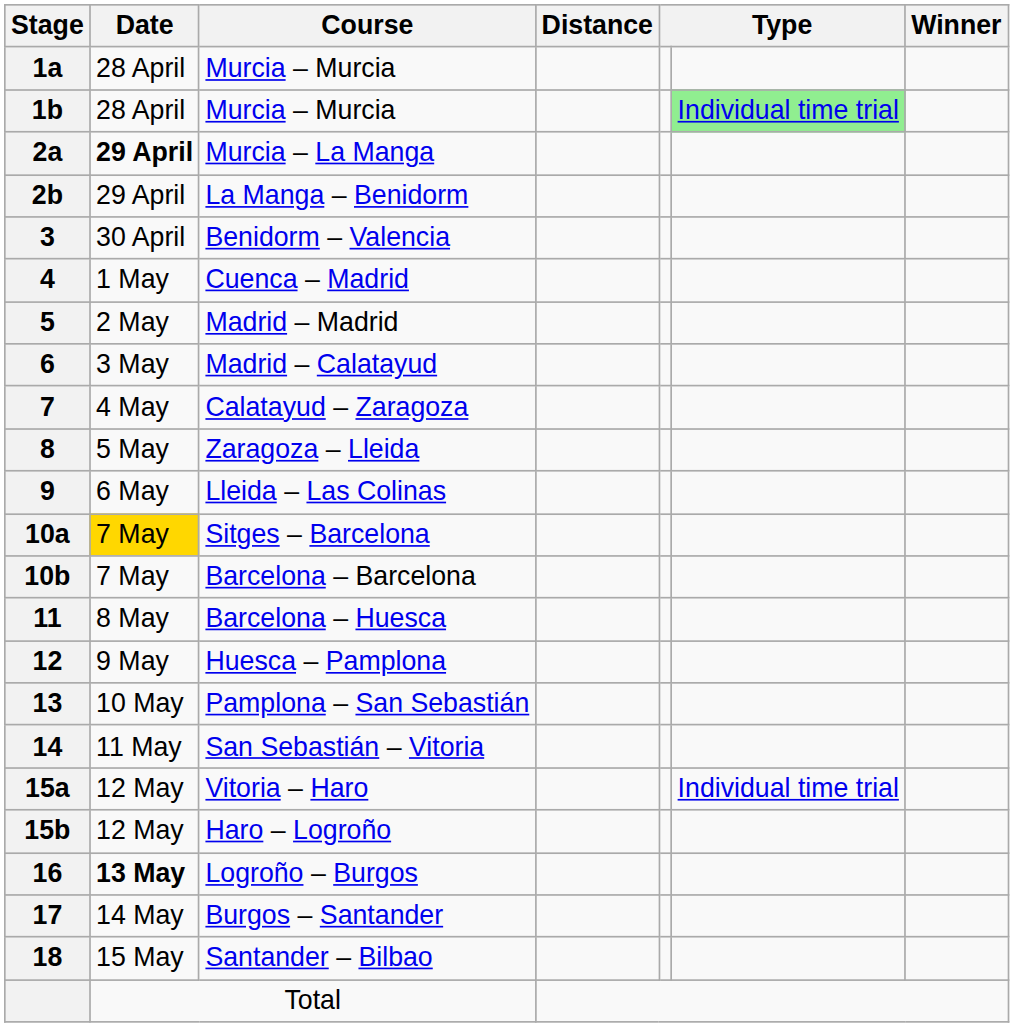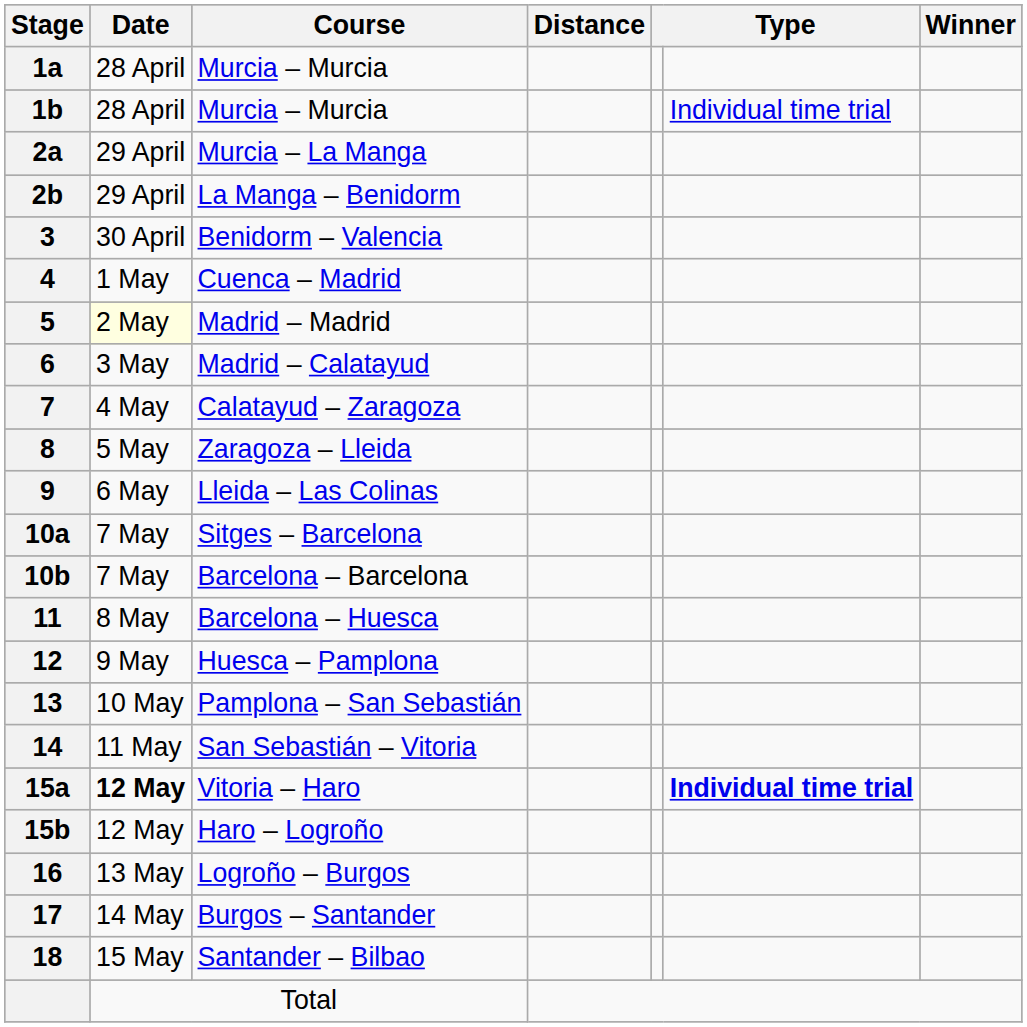(788, 110) lightgreen background -> (780, 110) no background
(145, 152) bold -> (141, 152) normal
(132, 322) no background -> (132, 322) lightyellow background
(132, 534) gold background -> (132, 534) no background
(140, 788) normal -> (141, 788) bold
(788, 788) normal -> (791, 788) bold
(141, 873) bold -> (140, 873) normal
